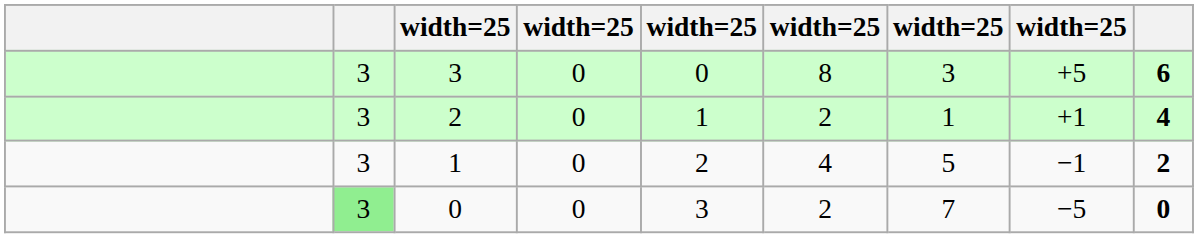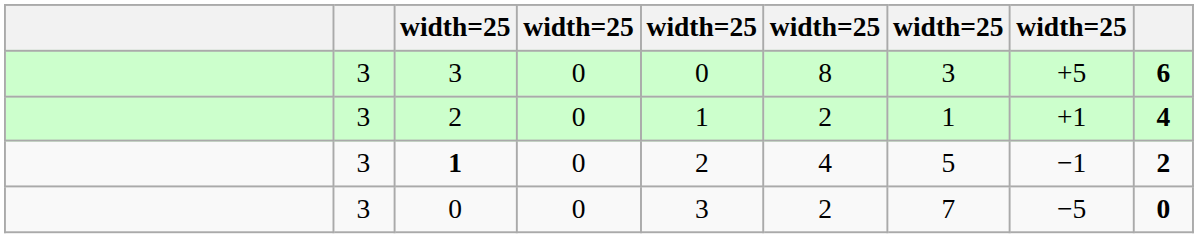(455, 163) normal -> (455, 163) bold
(363, 209) lightgreen background -> (363, 209) no background
